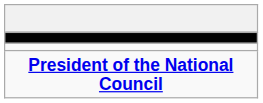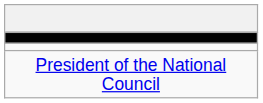(131, 75) bold -> (131, 75) normal
